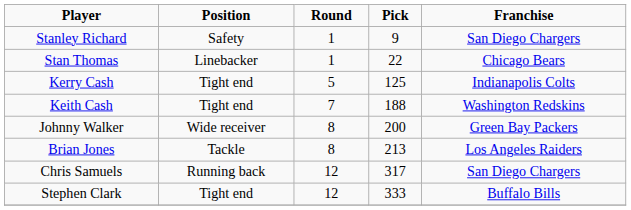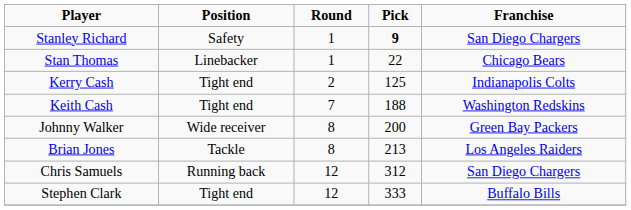(395, 37) normal -> (395, 37) bold
(331, 82) 5 -> (331, 82) 2
(395, 171) 317 -> (395, 171) 312
